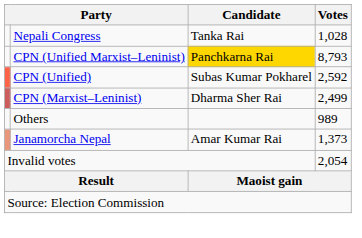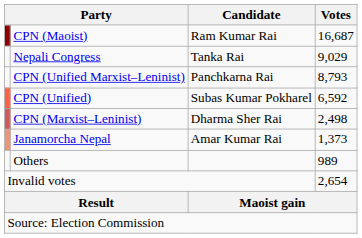+ row: (50, 35)
(333, 35) 1,028 -> (333, 56) 9,029
(232, 56) gold background -> (232, 77) no background
(333, 77) 2,592 -> (333, 98) 6,592
(333, 98) 2,499 -> (333, 118) 2,498
rows swapped: (62, 139) <-> (31, 118)
(333, 160) 2,054 -> (333, 181) 2,654
